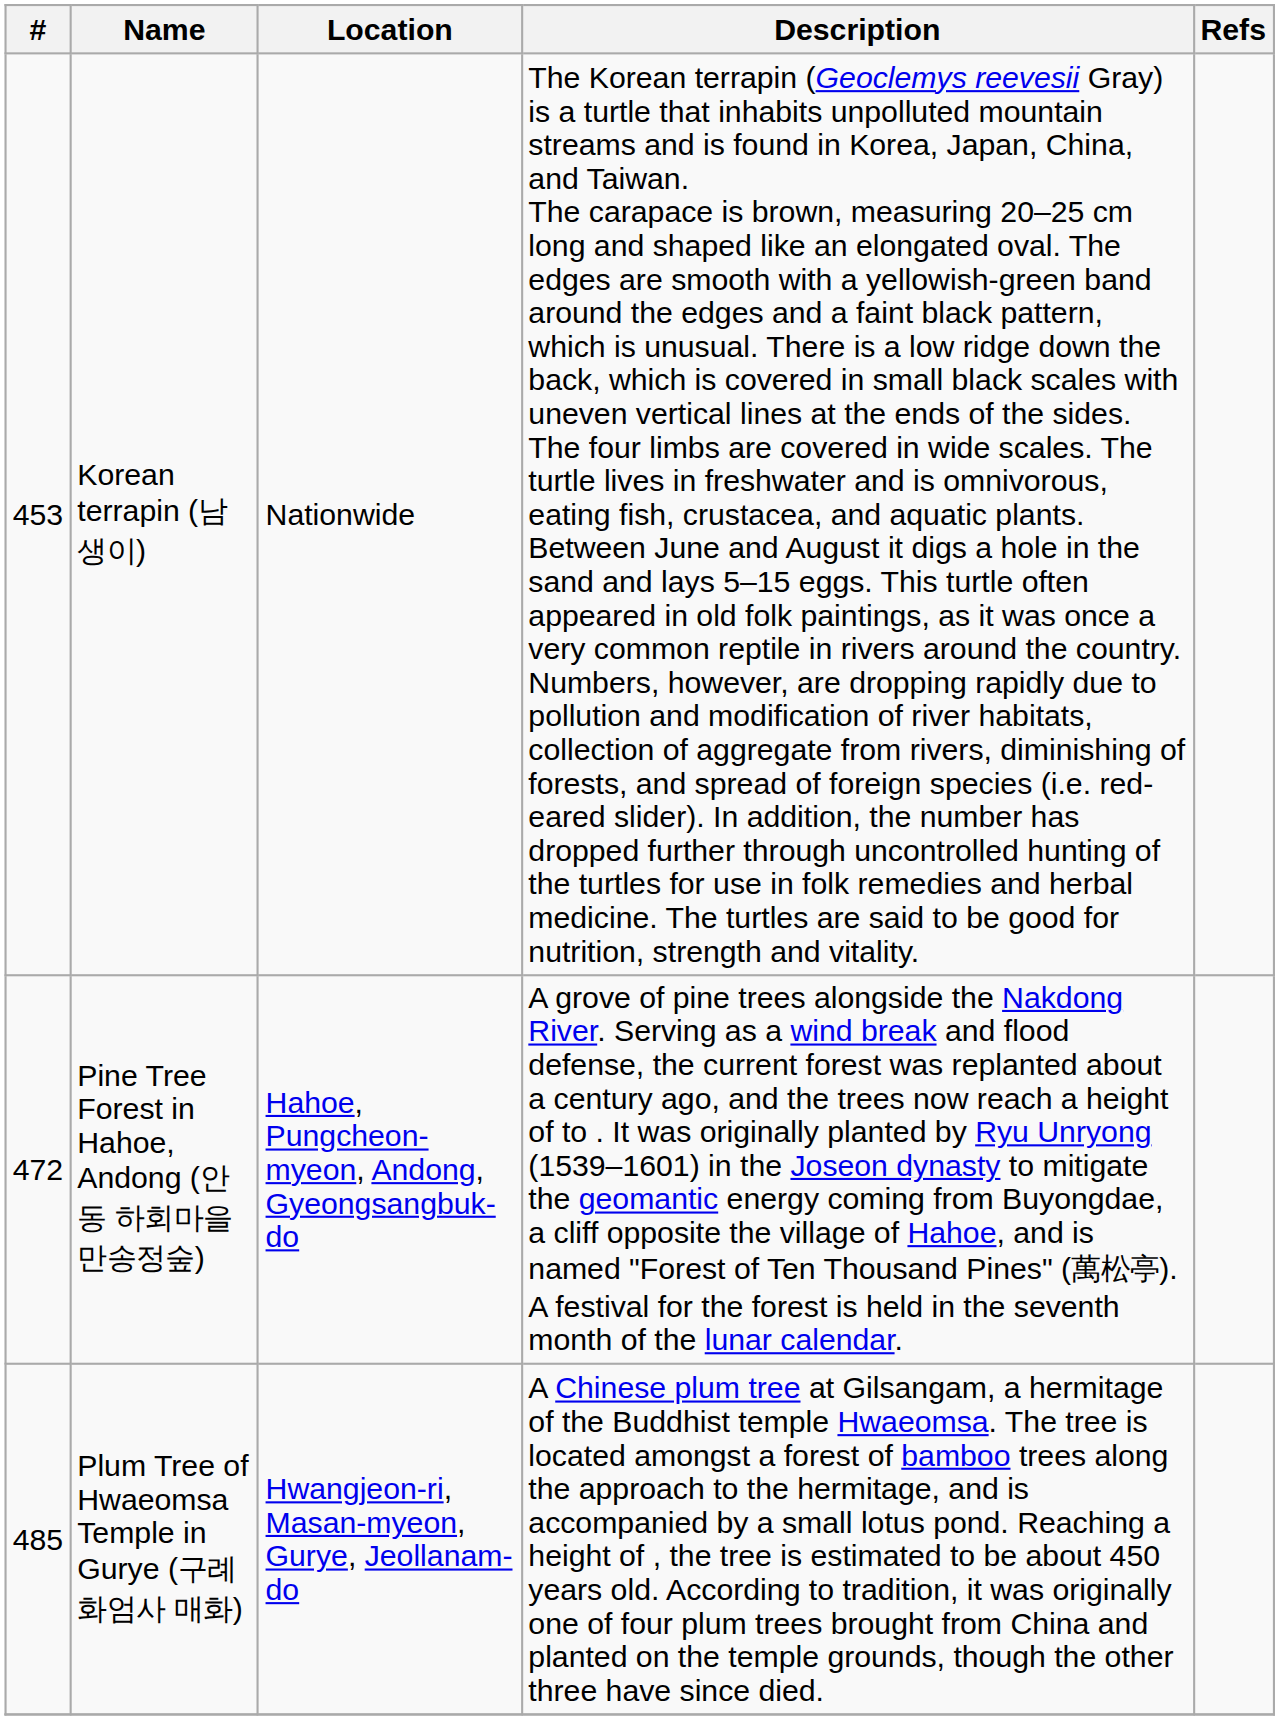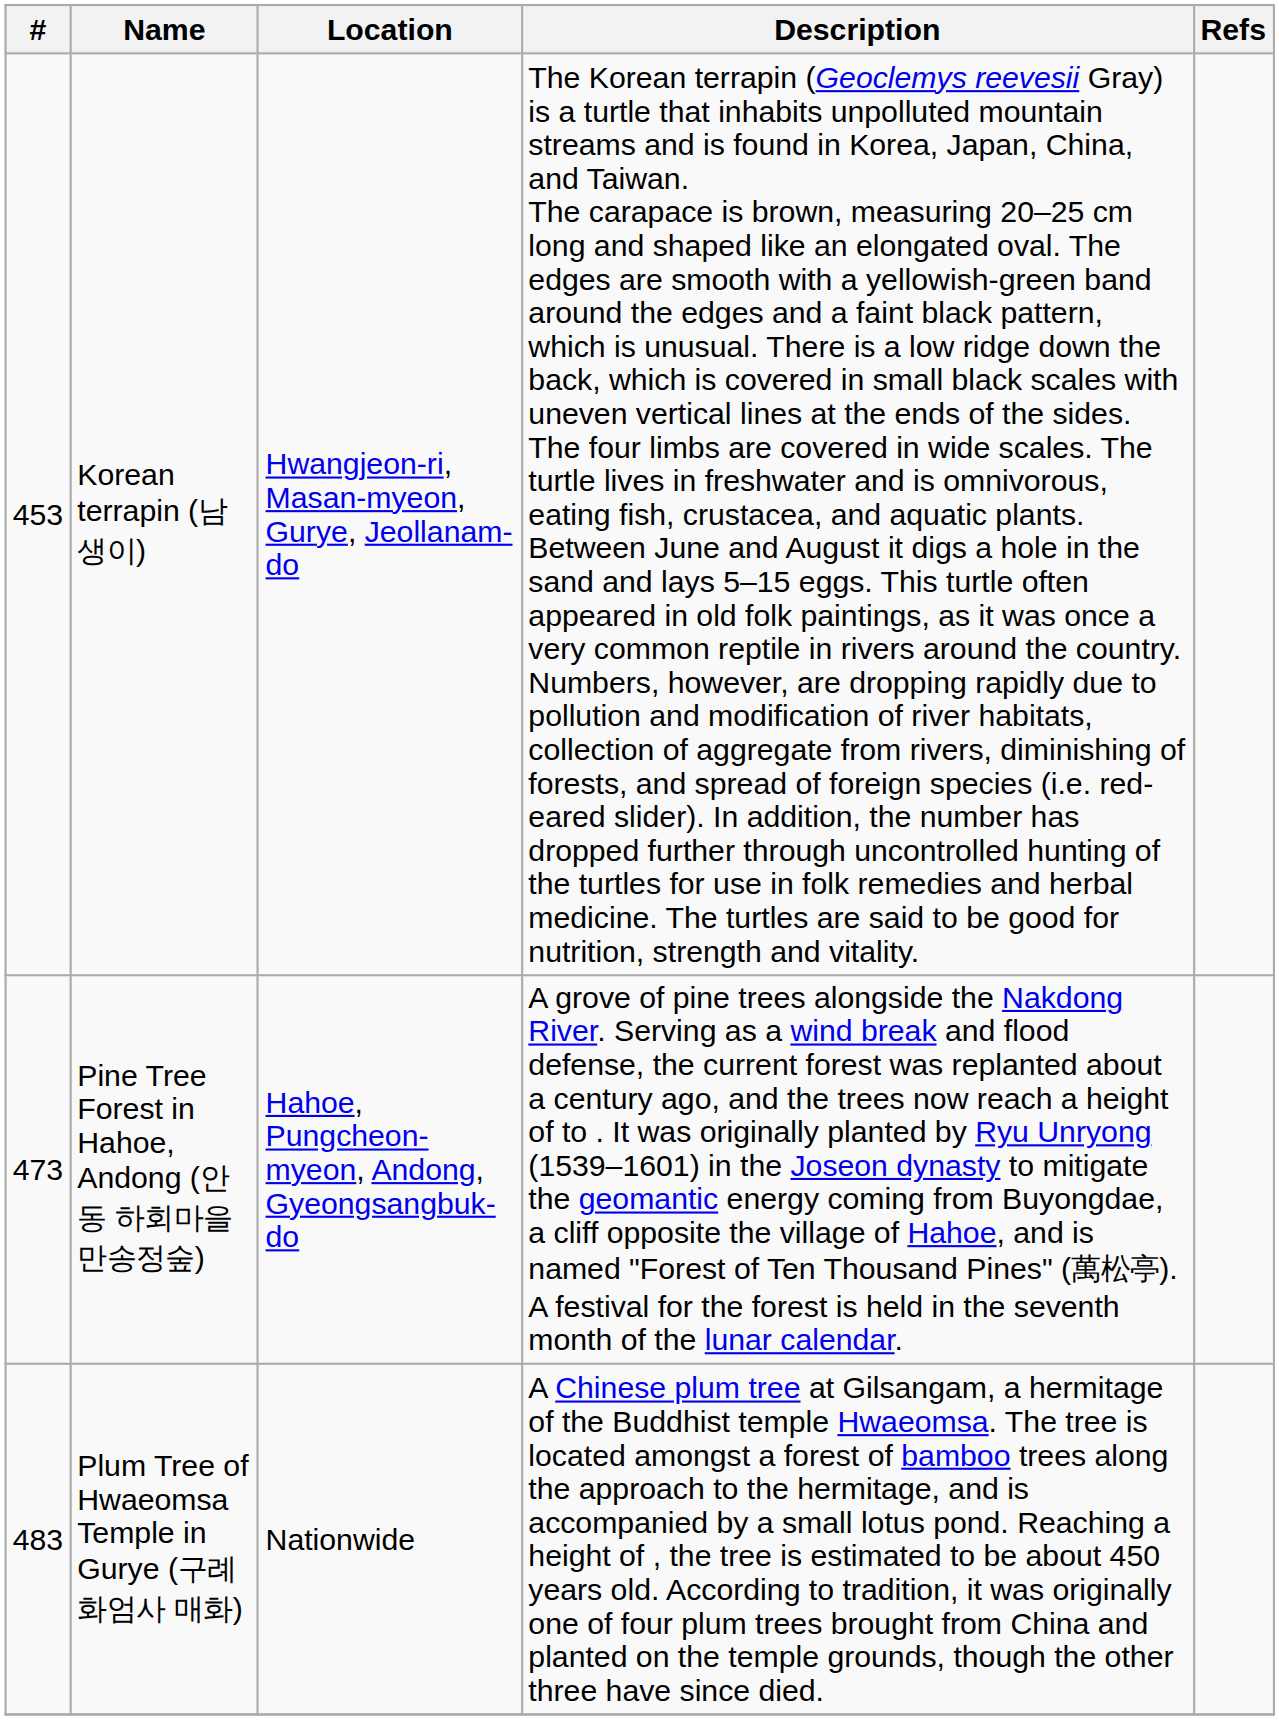(340, 514) Nationwide -> (389, 514) Hwangjeon-ri, Masan-myeon, Gurye, Jeollanam-do
(38, 1170) 472 -> (38, 1170) 473
(38, 1540) 485 -> (38, 1540) 483
(389, 1540) Hwangjeon-ri, Masan-myeon, Gurye, Jeollanam-do -> (340, 1540) Nationwide
